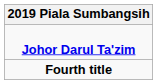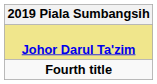(79, 49) no background -> (79, 49) khaki background
